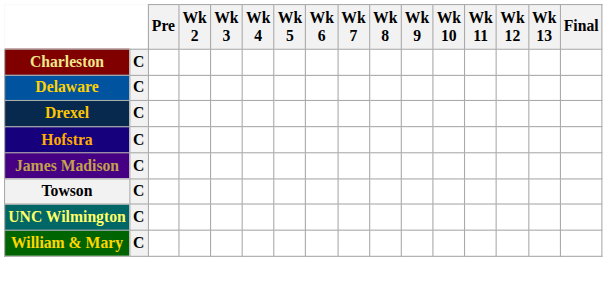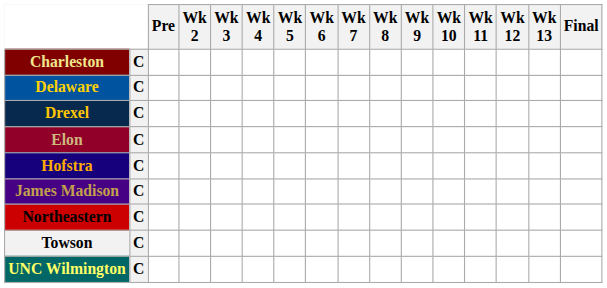+ row: (67, 139)
+ row: (67, 217)
- row: (67, 243)
